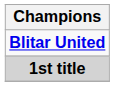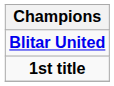(57, 68) lightgrey background -> (57, 68) no background
